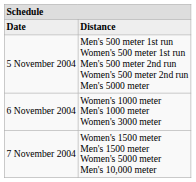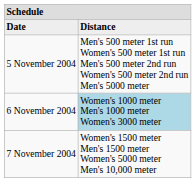(121, 111) no background -> (121, 111) lightblue background
